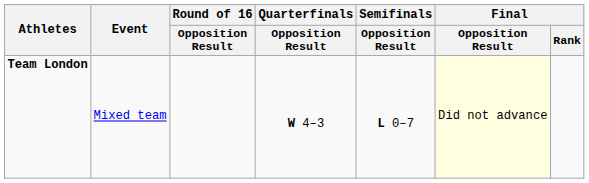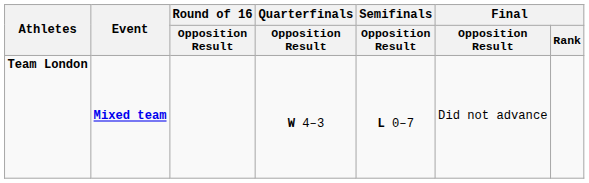(130, 116) normal -> (130, 116) bold
(493, 116) lightyellow background -> (493, 116) no background
